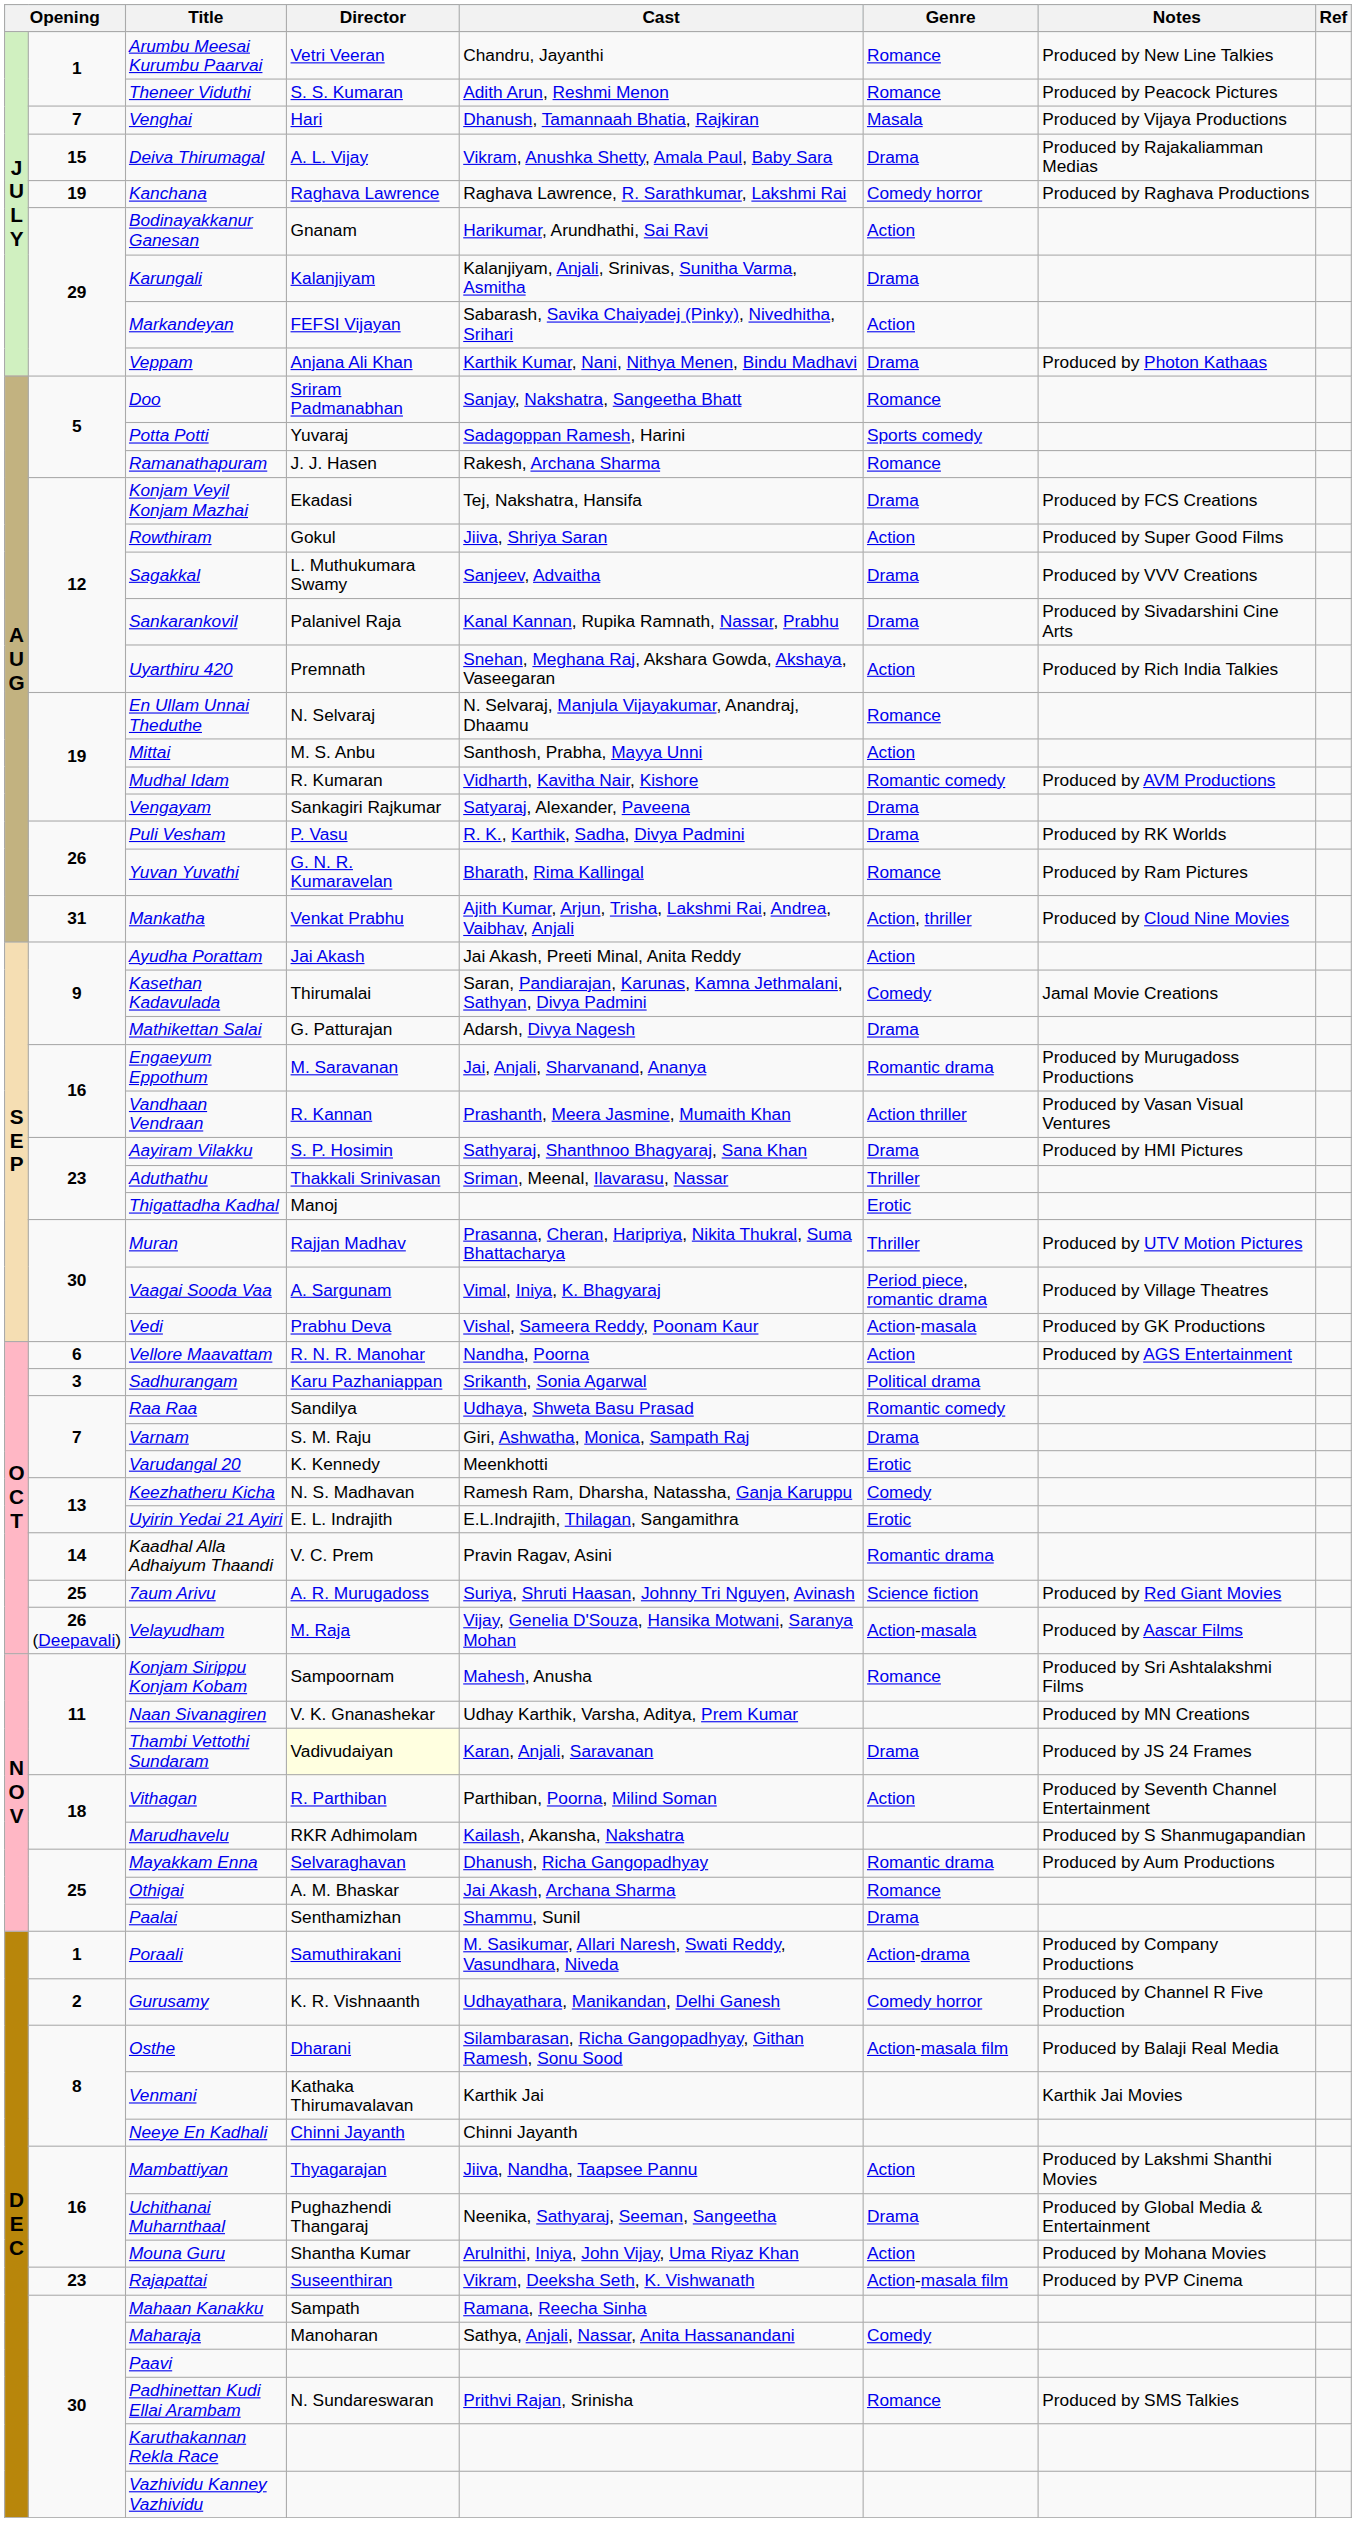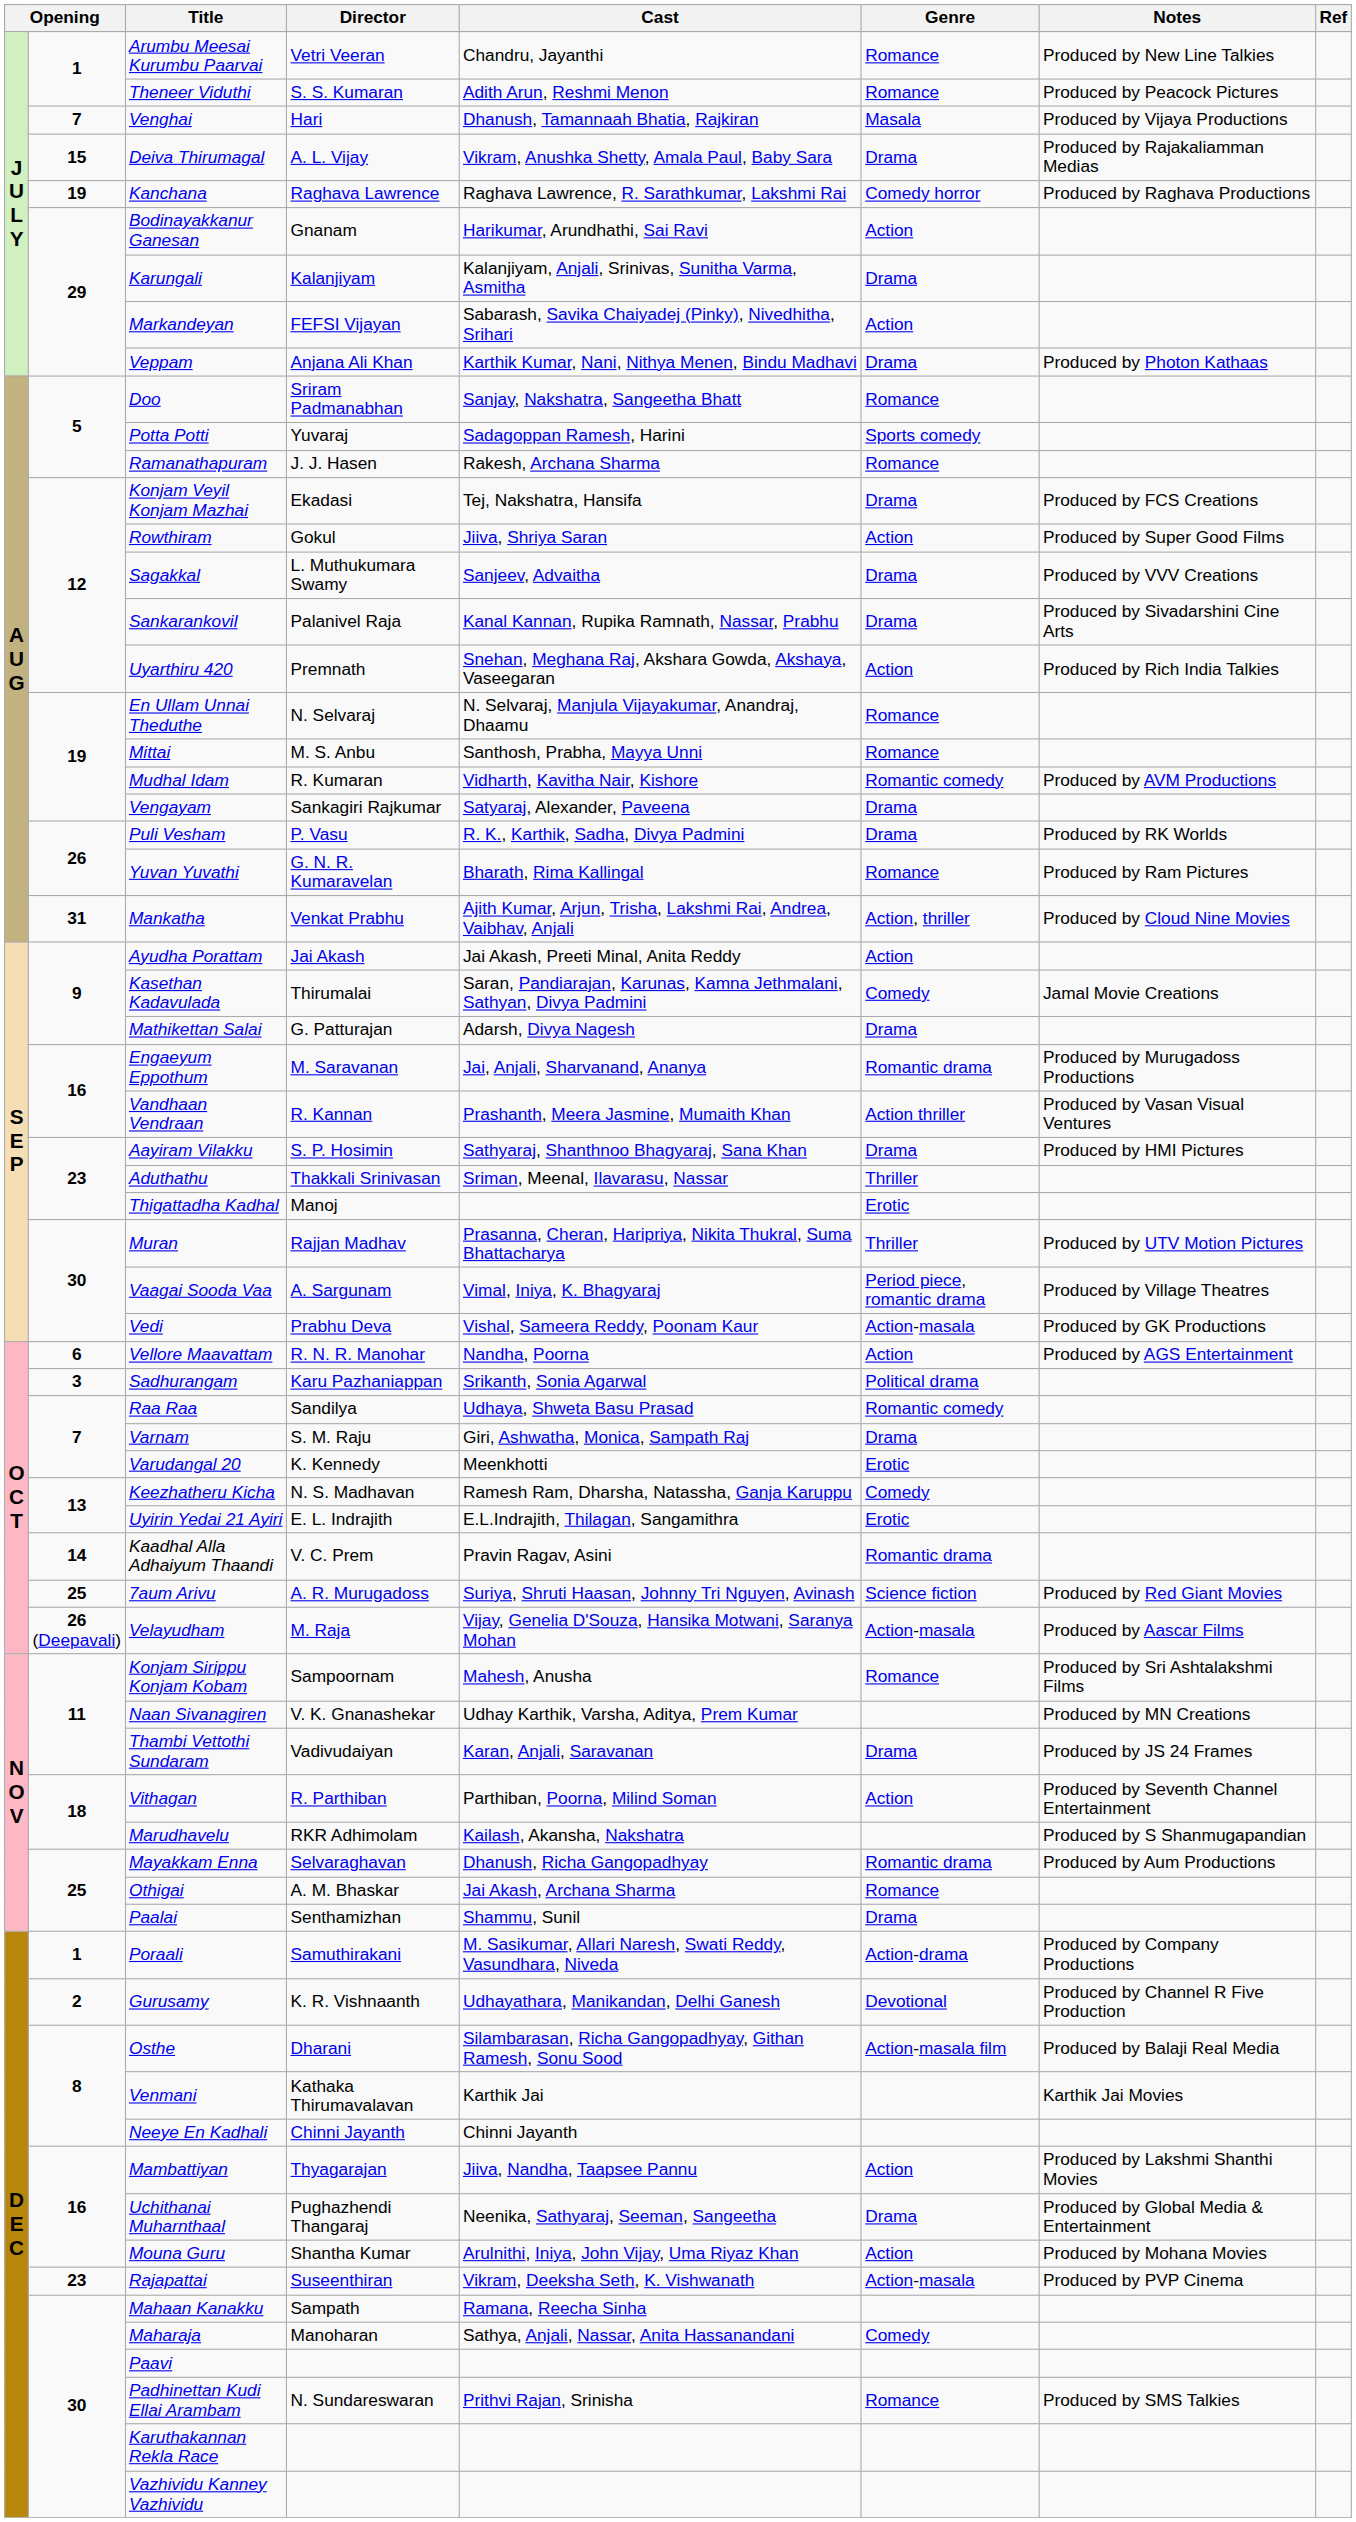(891, 752) Action -> (902, 752) Romance
(342, 1751) lightyellow background -> (342, 1751) no background
(925, 2001) Comedy horror -> (906, 2001) Devotional
(938, 2281) Action-masala film -> (920, 2281) Action-masala
